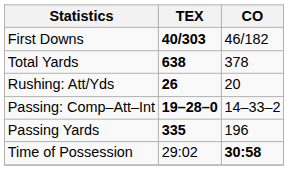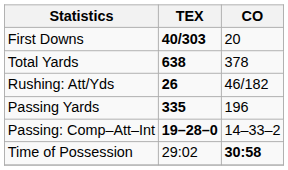(246, 39) 46/182 -> (232, 39) 20
(232, 84) 20 -> (246, 84) 46/182
rows swapped: (54, 130) <-> (81, 107)
